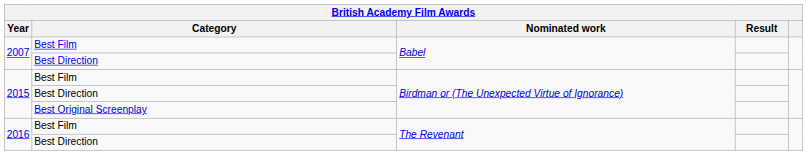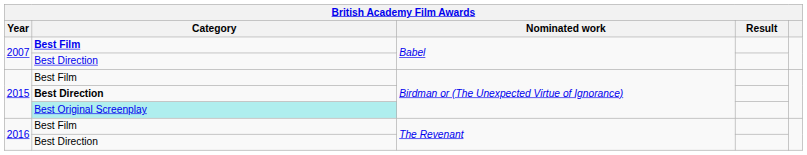(56, 45) normal -> (57, 45) bold
(66, 93) normal -> (69, 93) bold
(91, 110) no background -> (91, 110) paleturquoise background
